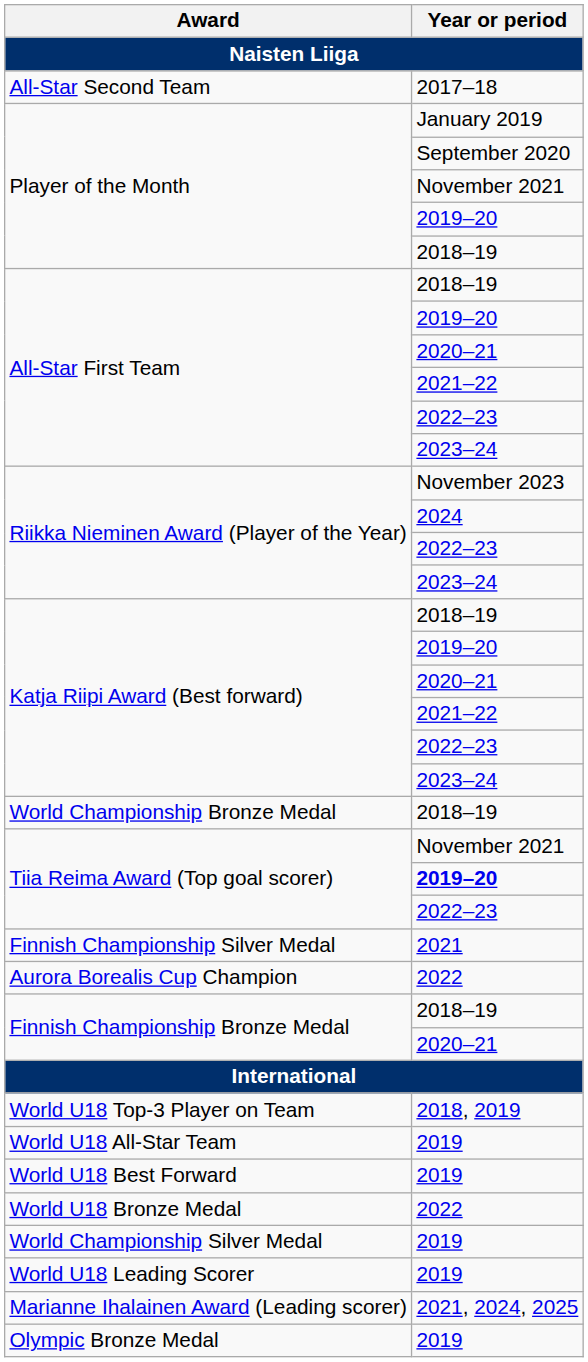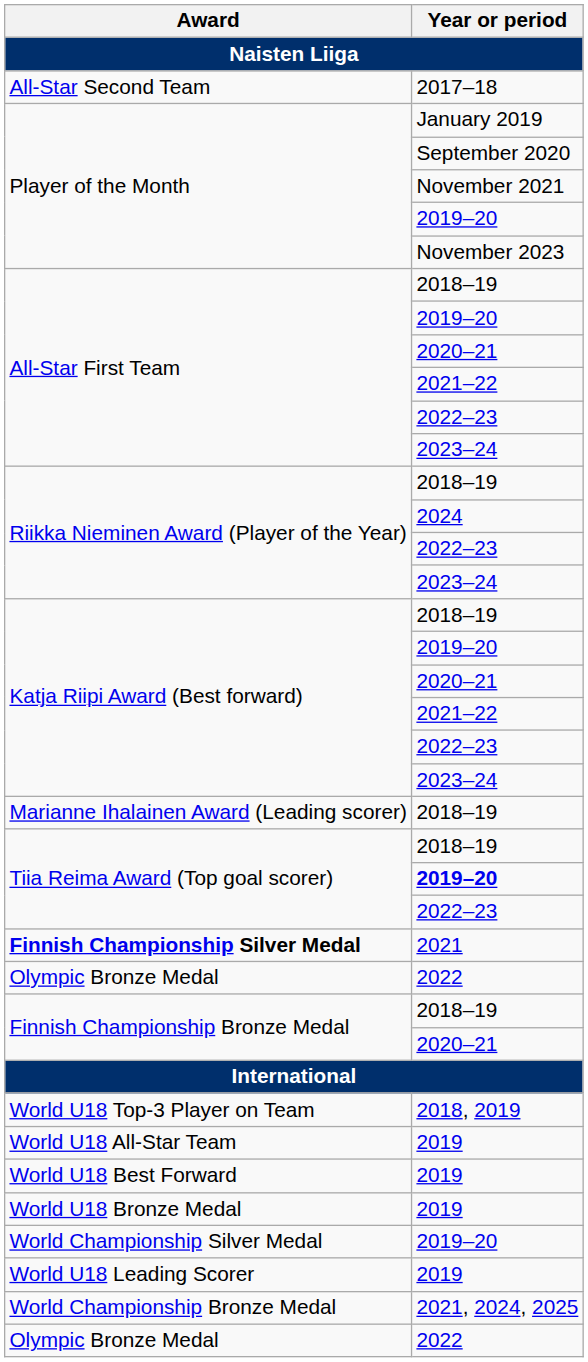(457, 251) 2018–19 -> (490, 251) November 2023
(490, 482) November 2023 -> (457, 482) 2018–19
(173, 812) World Championship Bronze Medal -> (208, 812) Marianne Ihalainen Award (Leading scorer)
(490, 845) November 2021 -> (457, 845) 2018–19
(172, 944) normal -> (185, 944) bold
(153, 977) Aurora Borealis Cup Champion -> (114, 977) Olympic Bronze Medal
(440, 1208) 2022 -> (440, 1208) 2019
(440, 1241) 2019 -> (457, 1241) 2019–20
(208, 1307) Marianne Ihalainen Award (Leading scorer) -> (173, 1307) World Championship Bronze Medal
(440, 1340) 2019 -> (440, 1340) 2022
